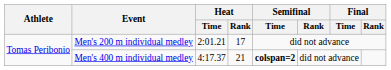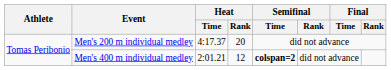(212, 42) 2:01.21 -> (212, 42) 4:17.37
(240, 42) 17 -> (240, 42) 20
(212, 58) 4:17.37 -> (212, 58) 2:01.21
(240, 58) 21 -> (240, 58) 12
